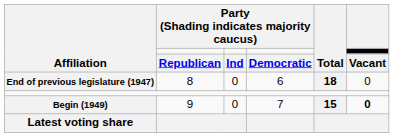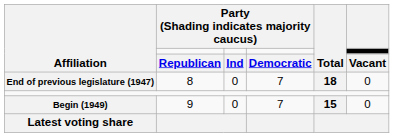(280, 81) 6 -> (280, 81) 7
(367, 104) bold -> (367, 104) normal
